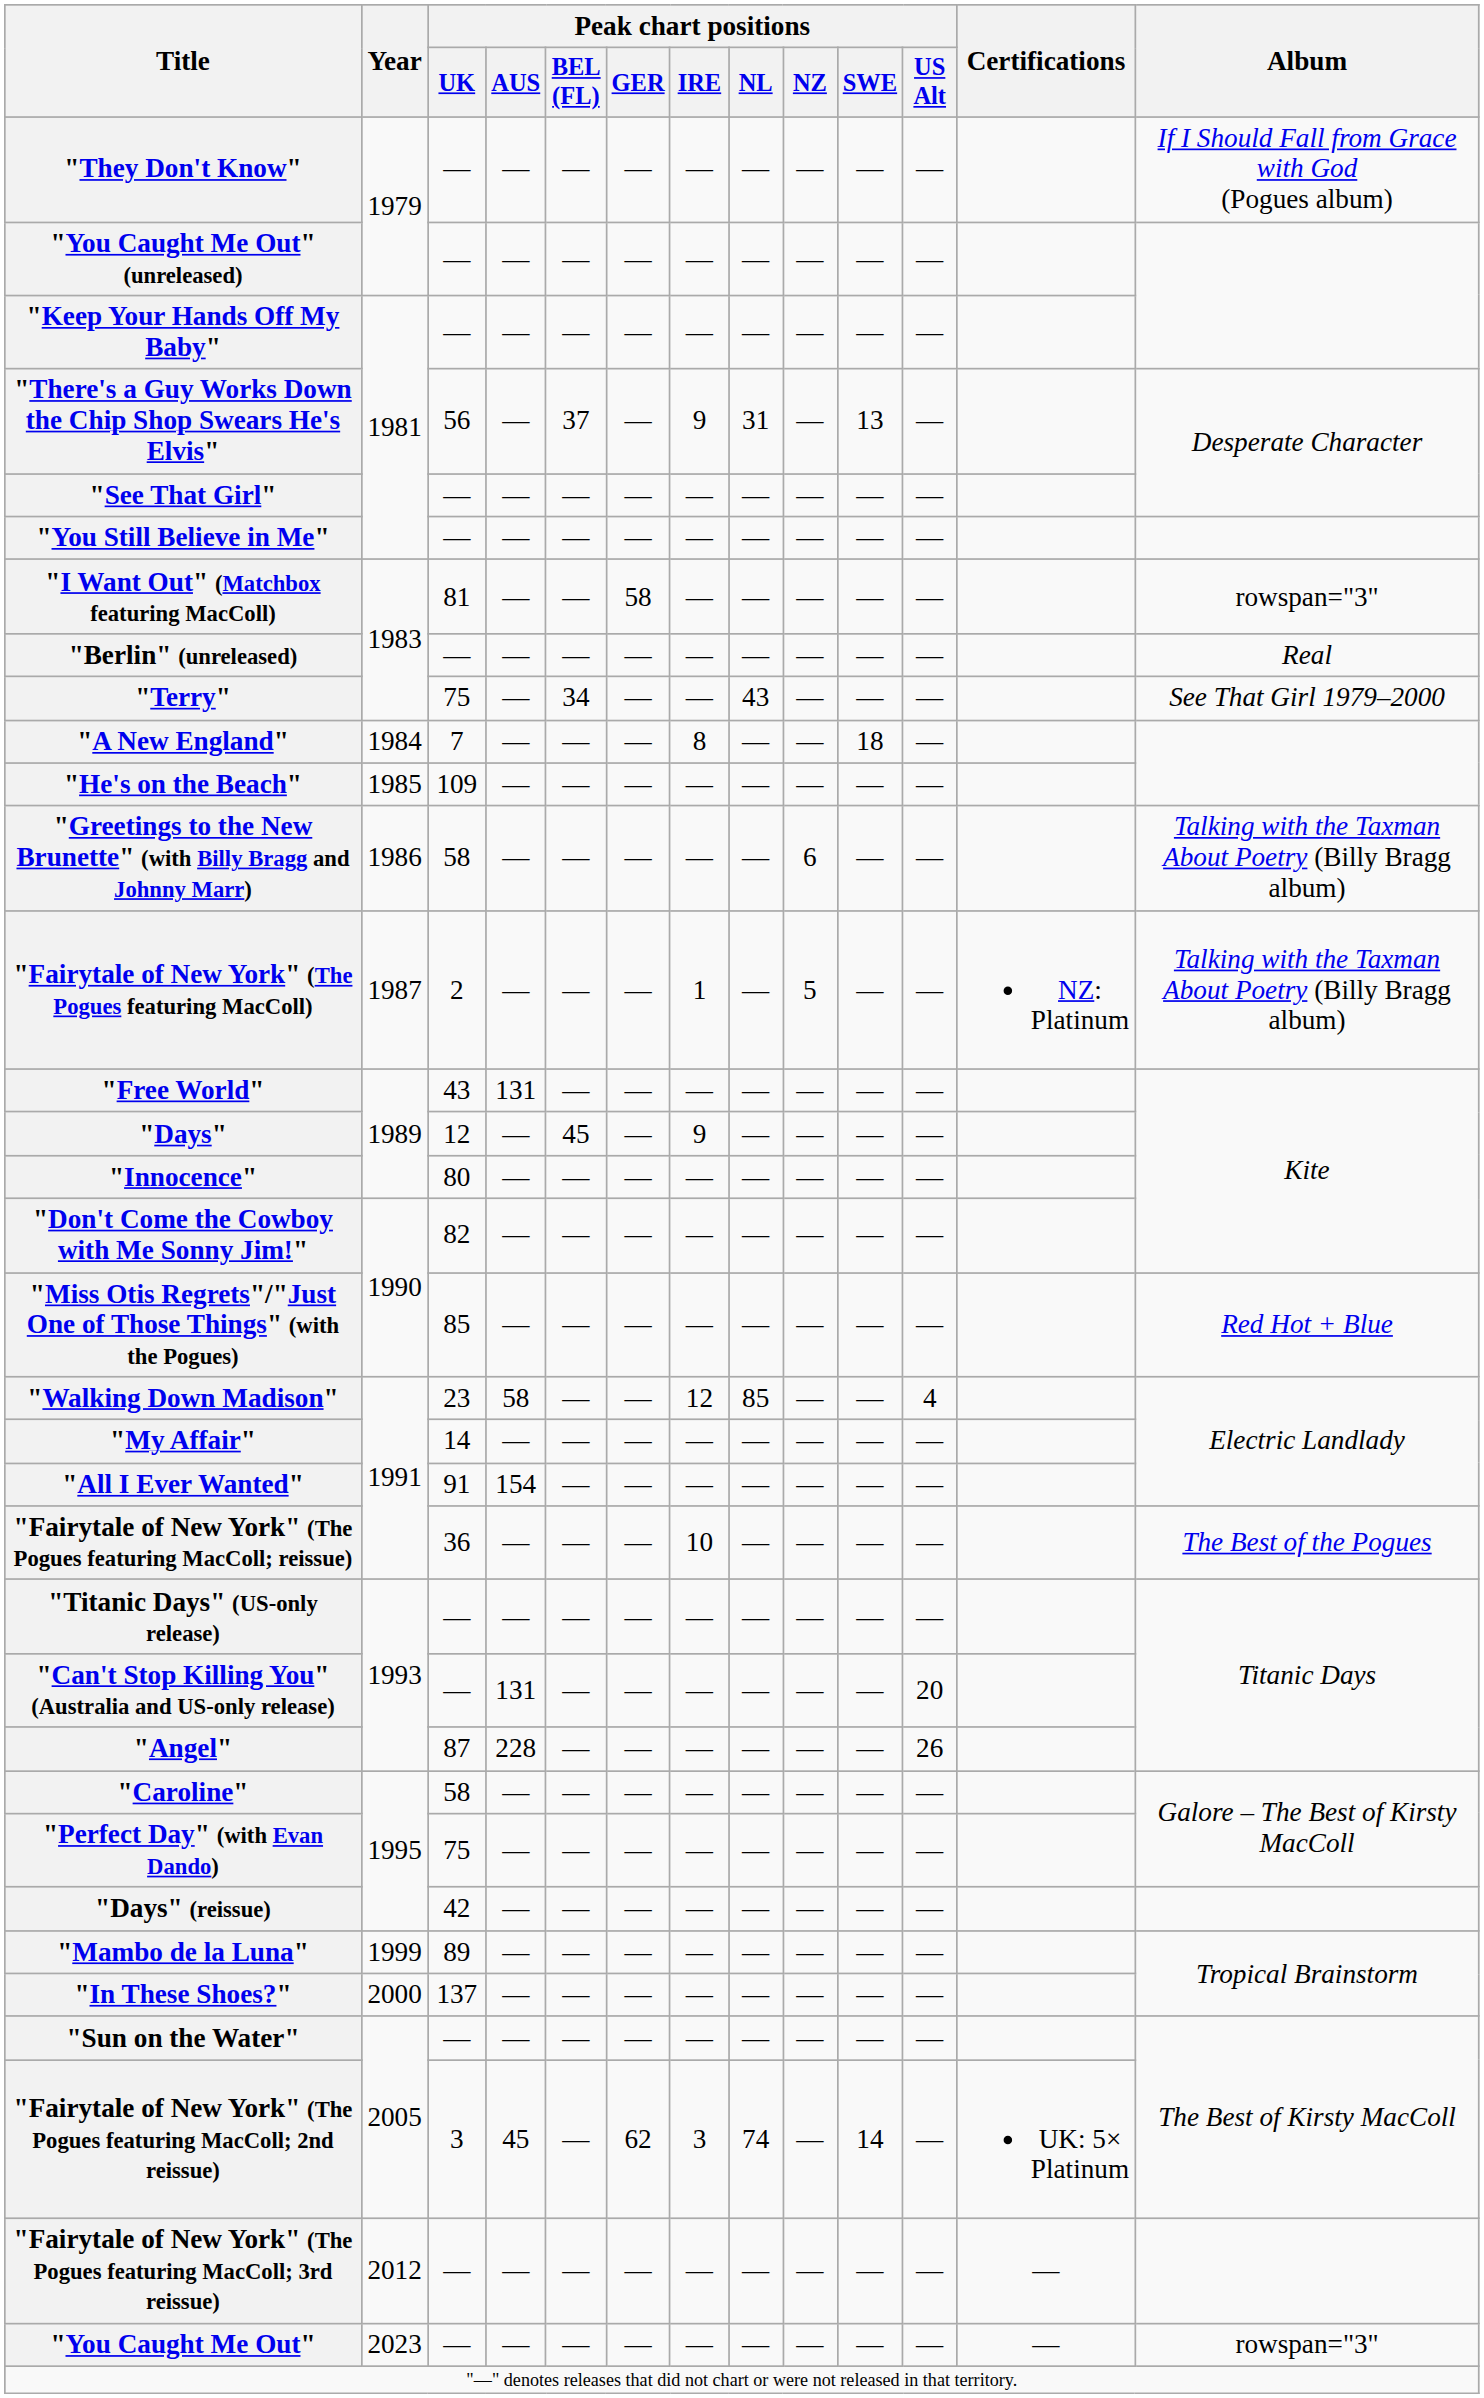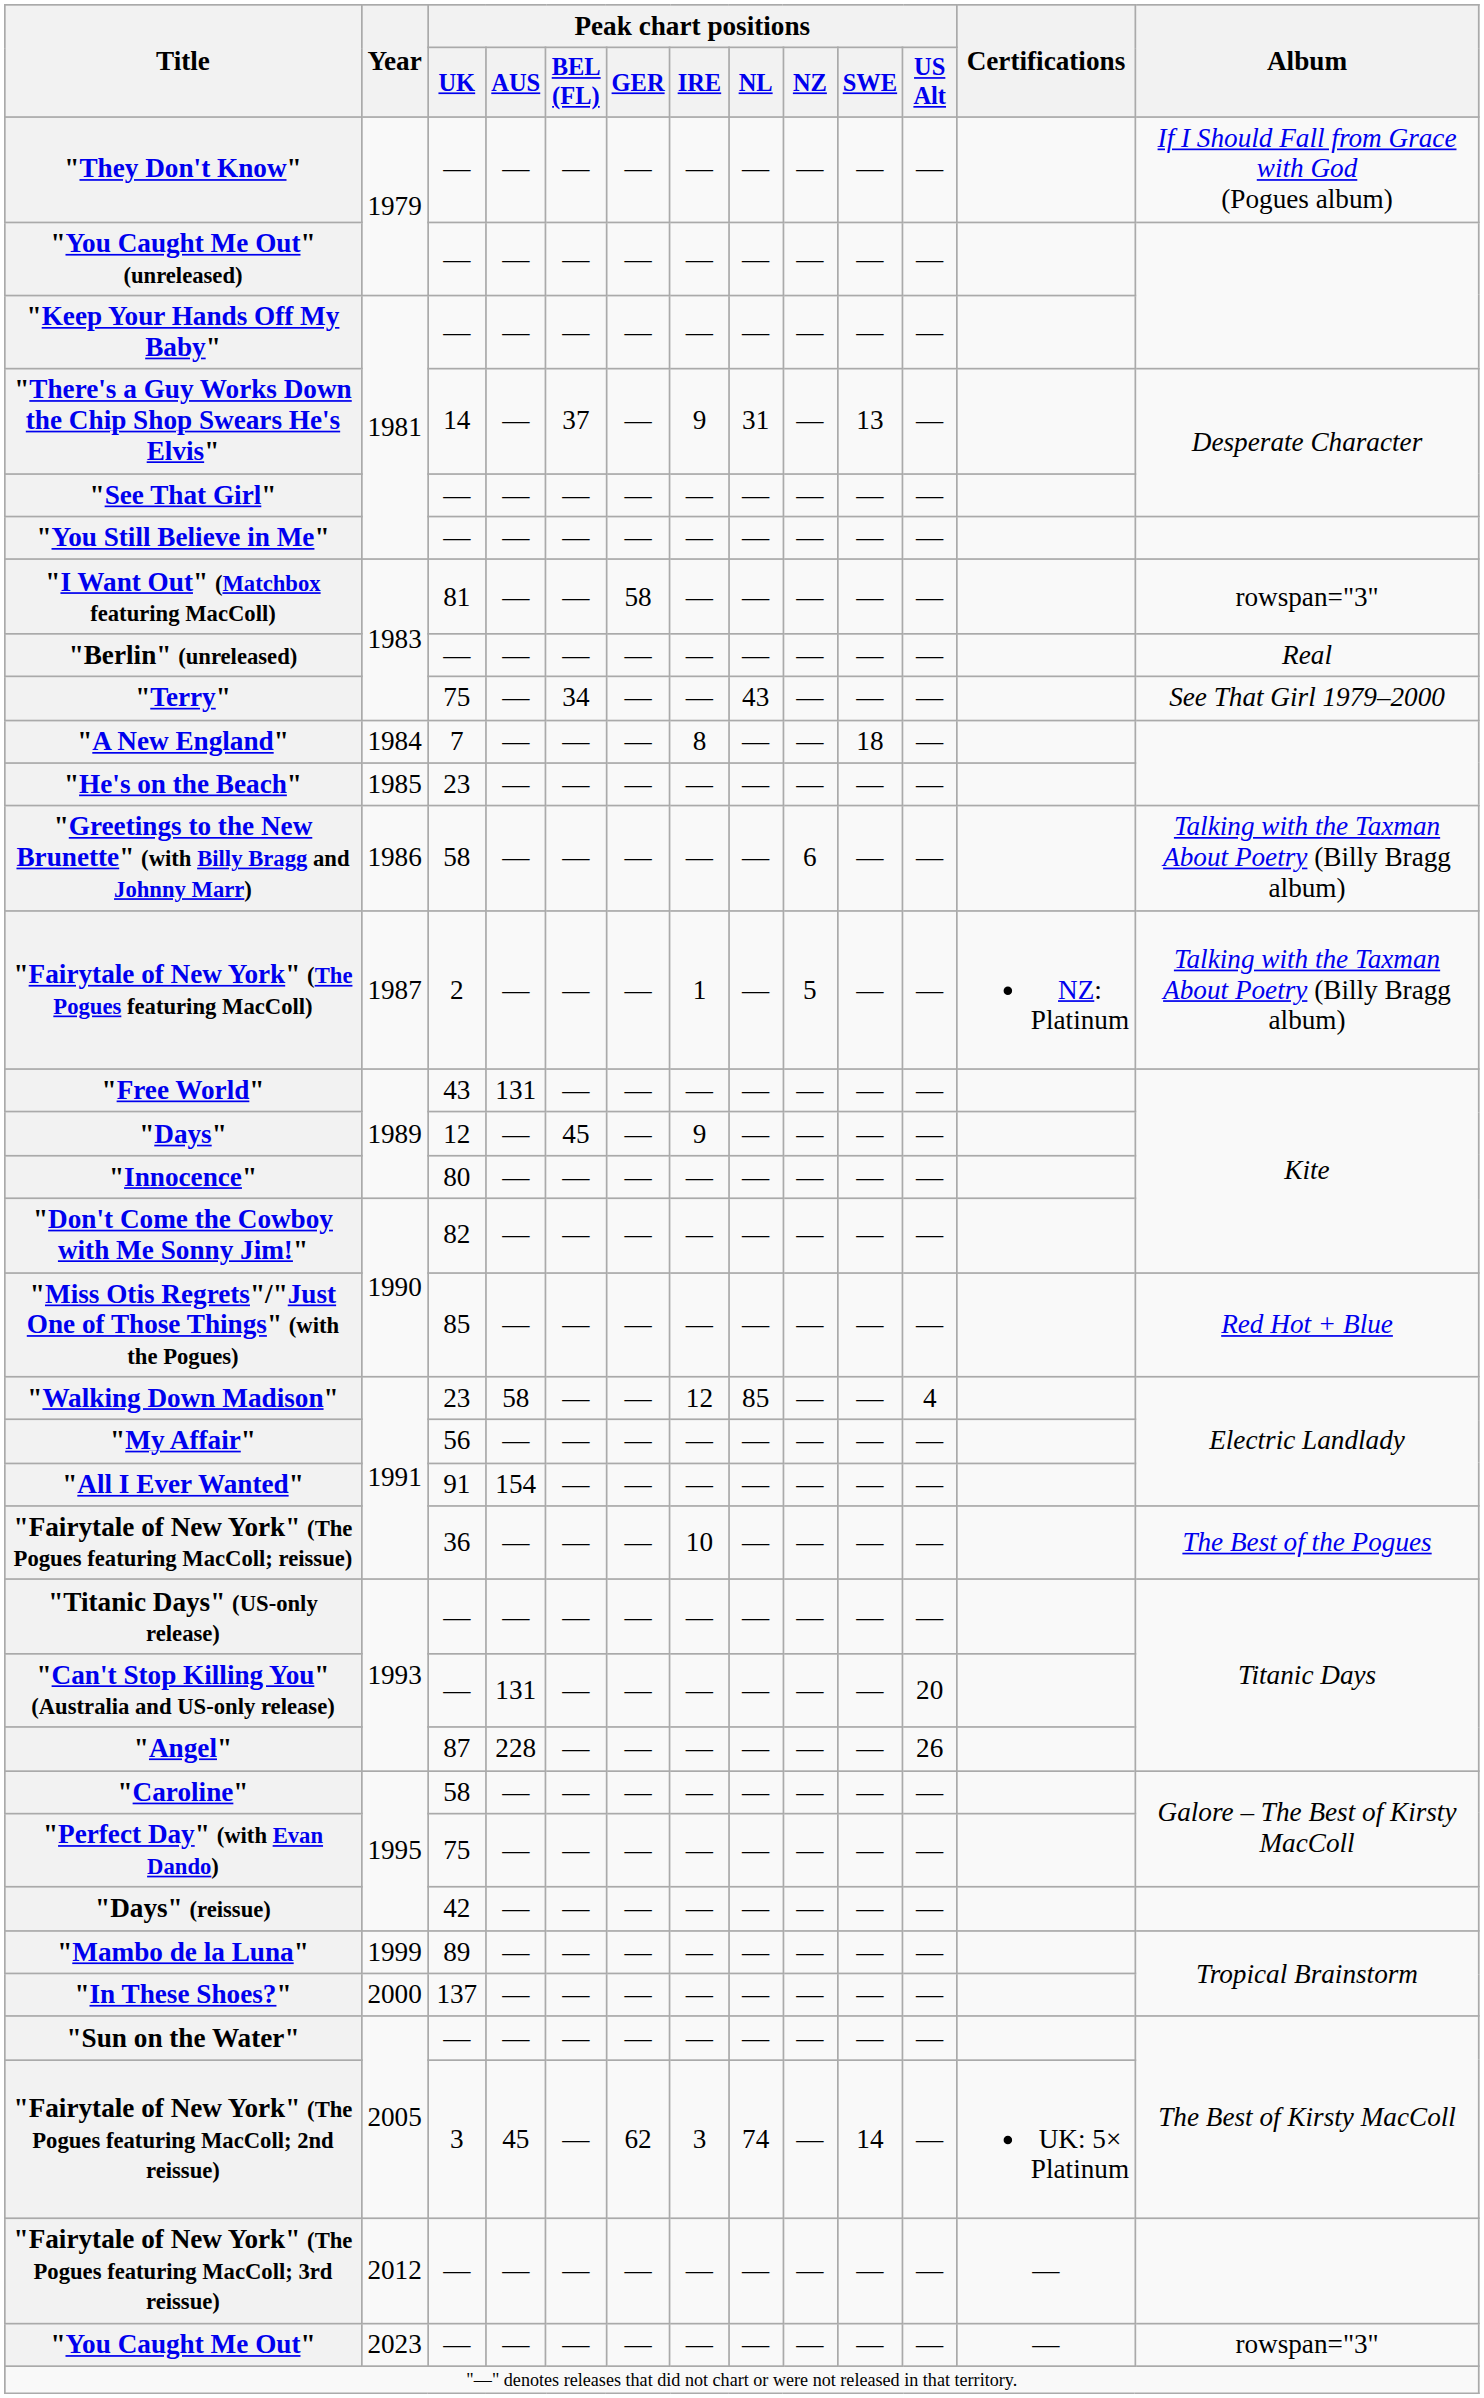(457, 420) 56 -> (457, 420) 14
(457, 784) 109 -> (457, 784) 23
(457, 1440) 14 -> (457, 1440) 56
